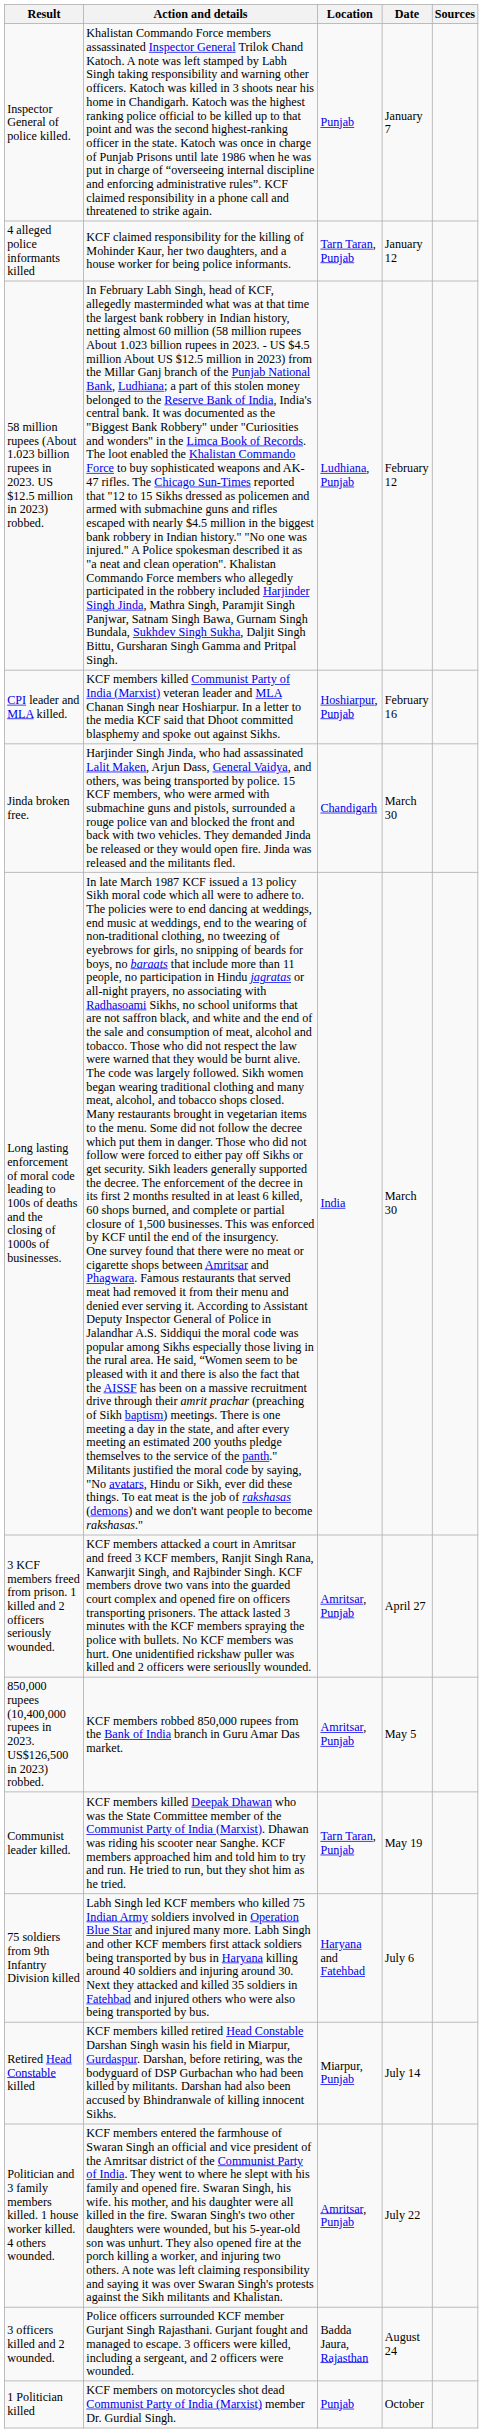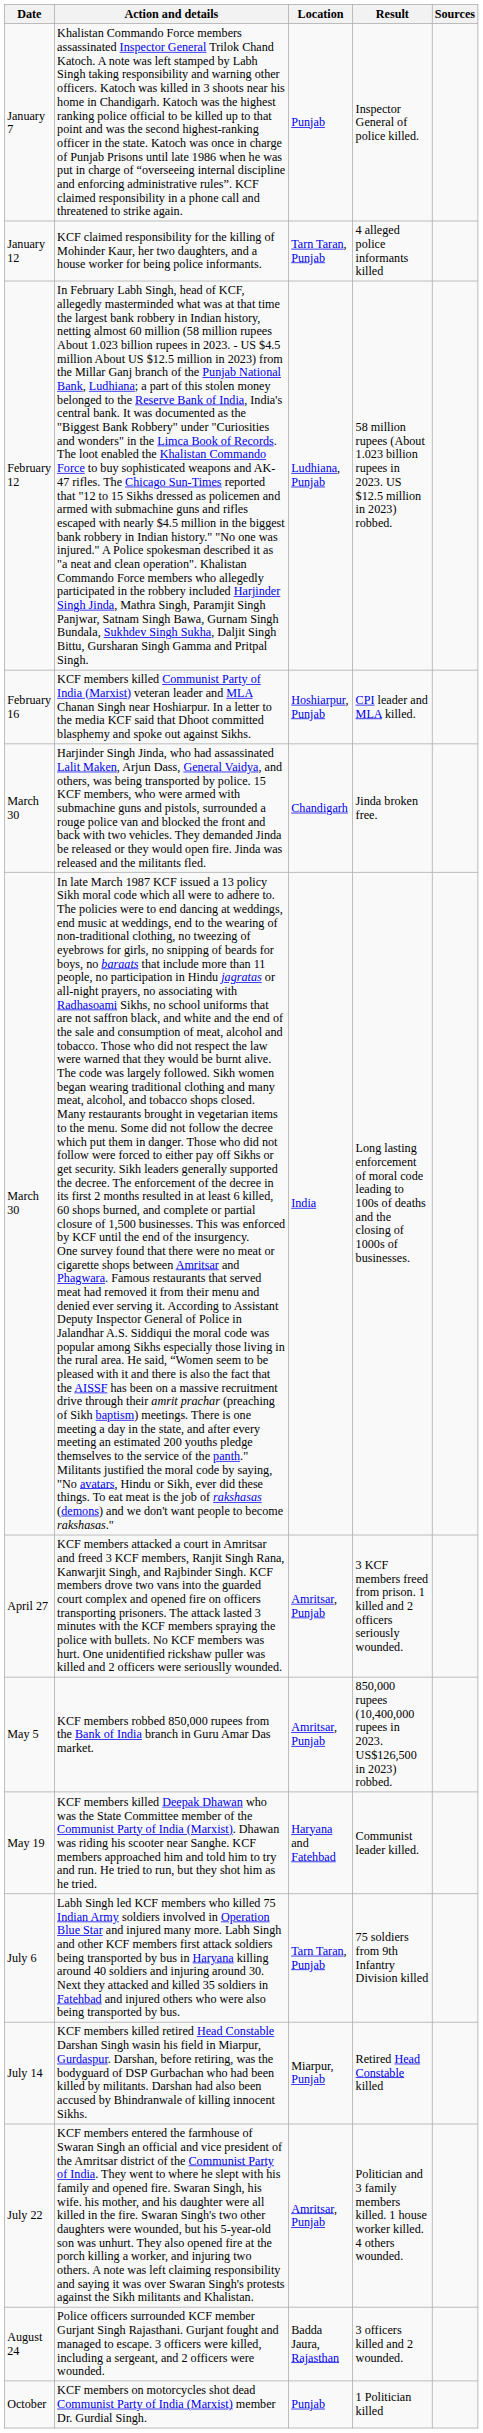columns swapped: (407, 14) <-> (44, 14)
(348, 1842) Tarn Taran, Punjab -> (313, 1842) Haryana and Fatehbad
(343, 1958) Haryana and Fatehbad -> (319, 1958) Tarn Taran, Punjab
